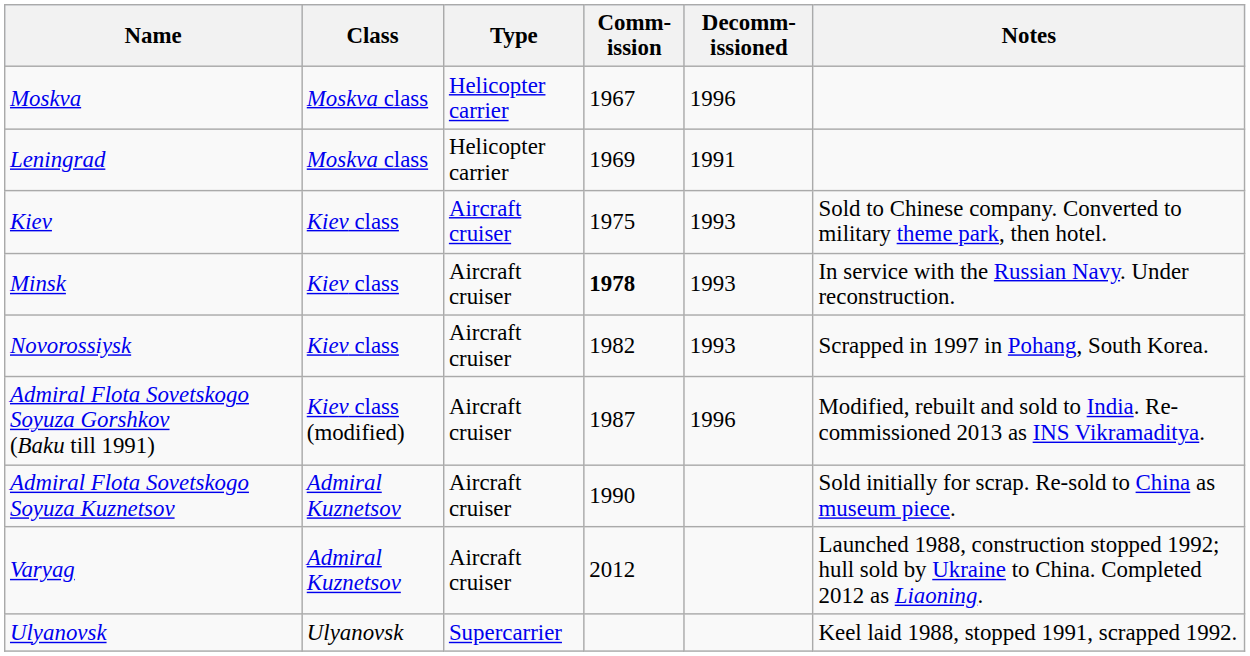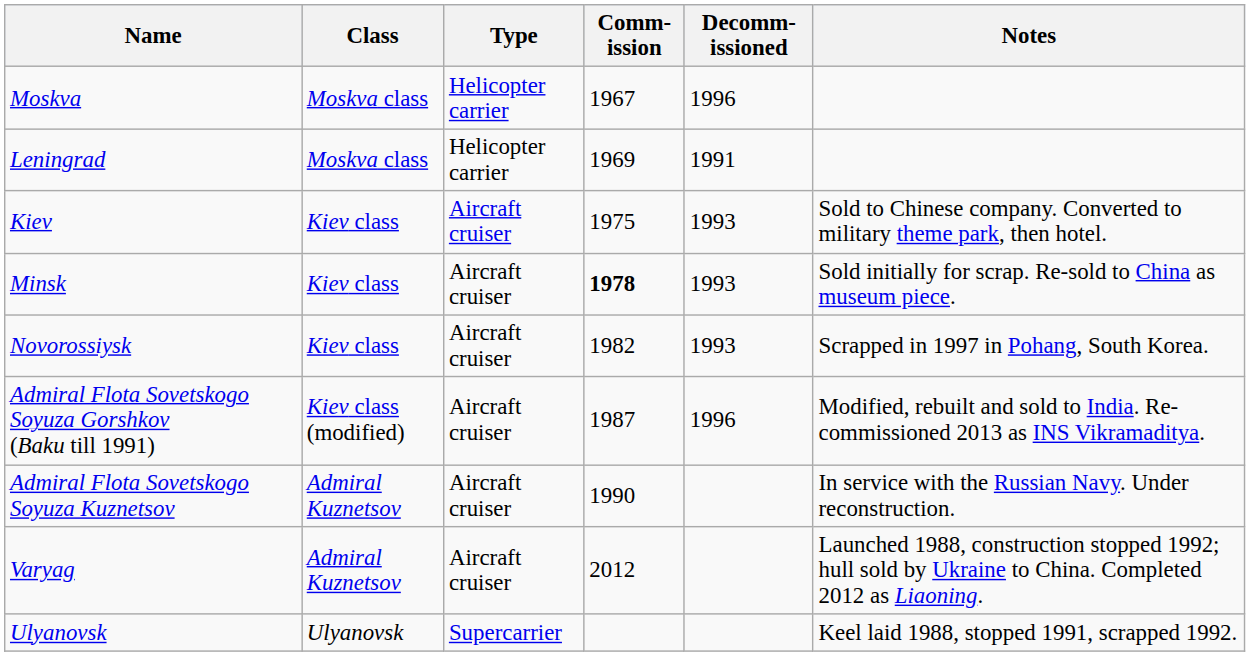(1004, 283) In service with the Russian Navy. Under reconstruction. -> (1017, 283) Sold initially for scrap. Re-sold to China as museum piece.
(1017, 495) Sold initially for scrap. Re-sold to China as museum piece. -> (1004, 495) In service with the Russian Navy. Under reconstruction.
